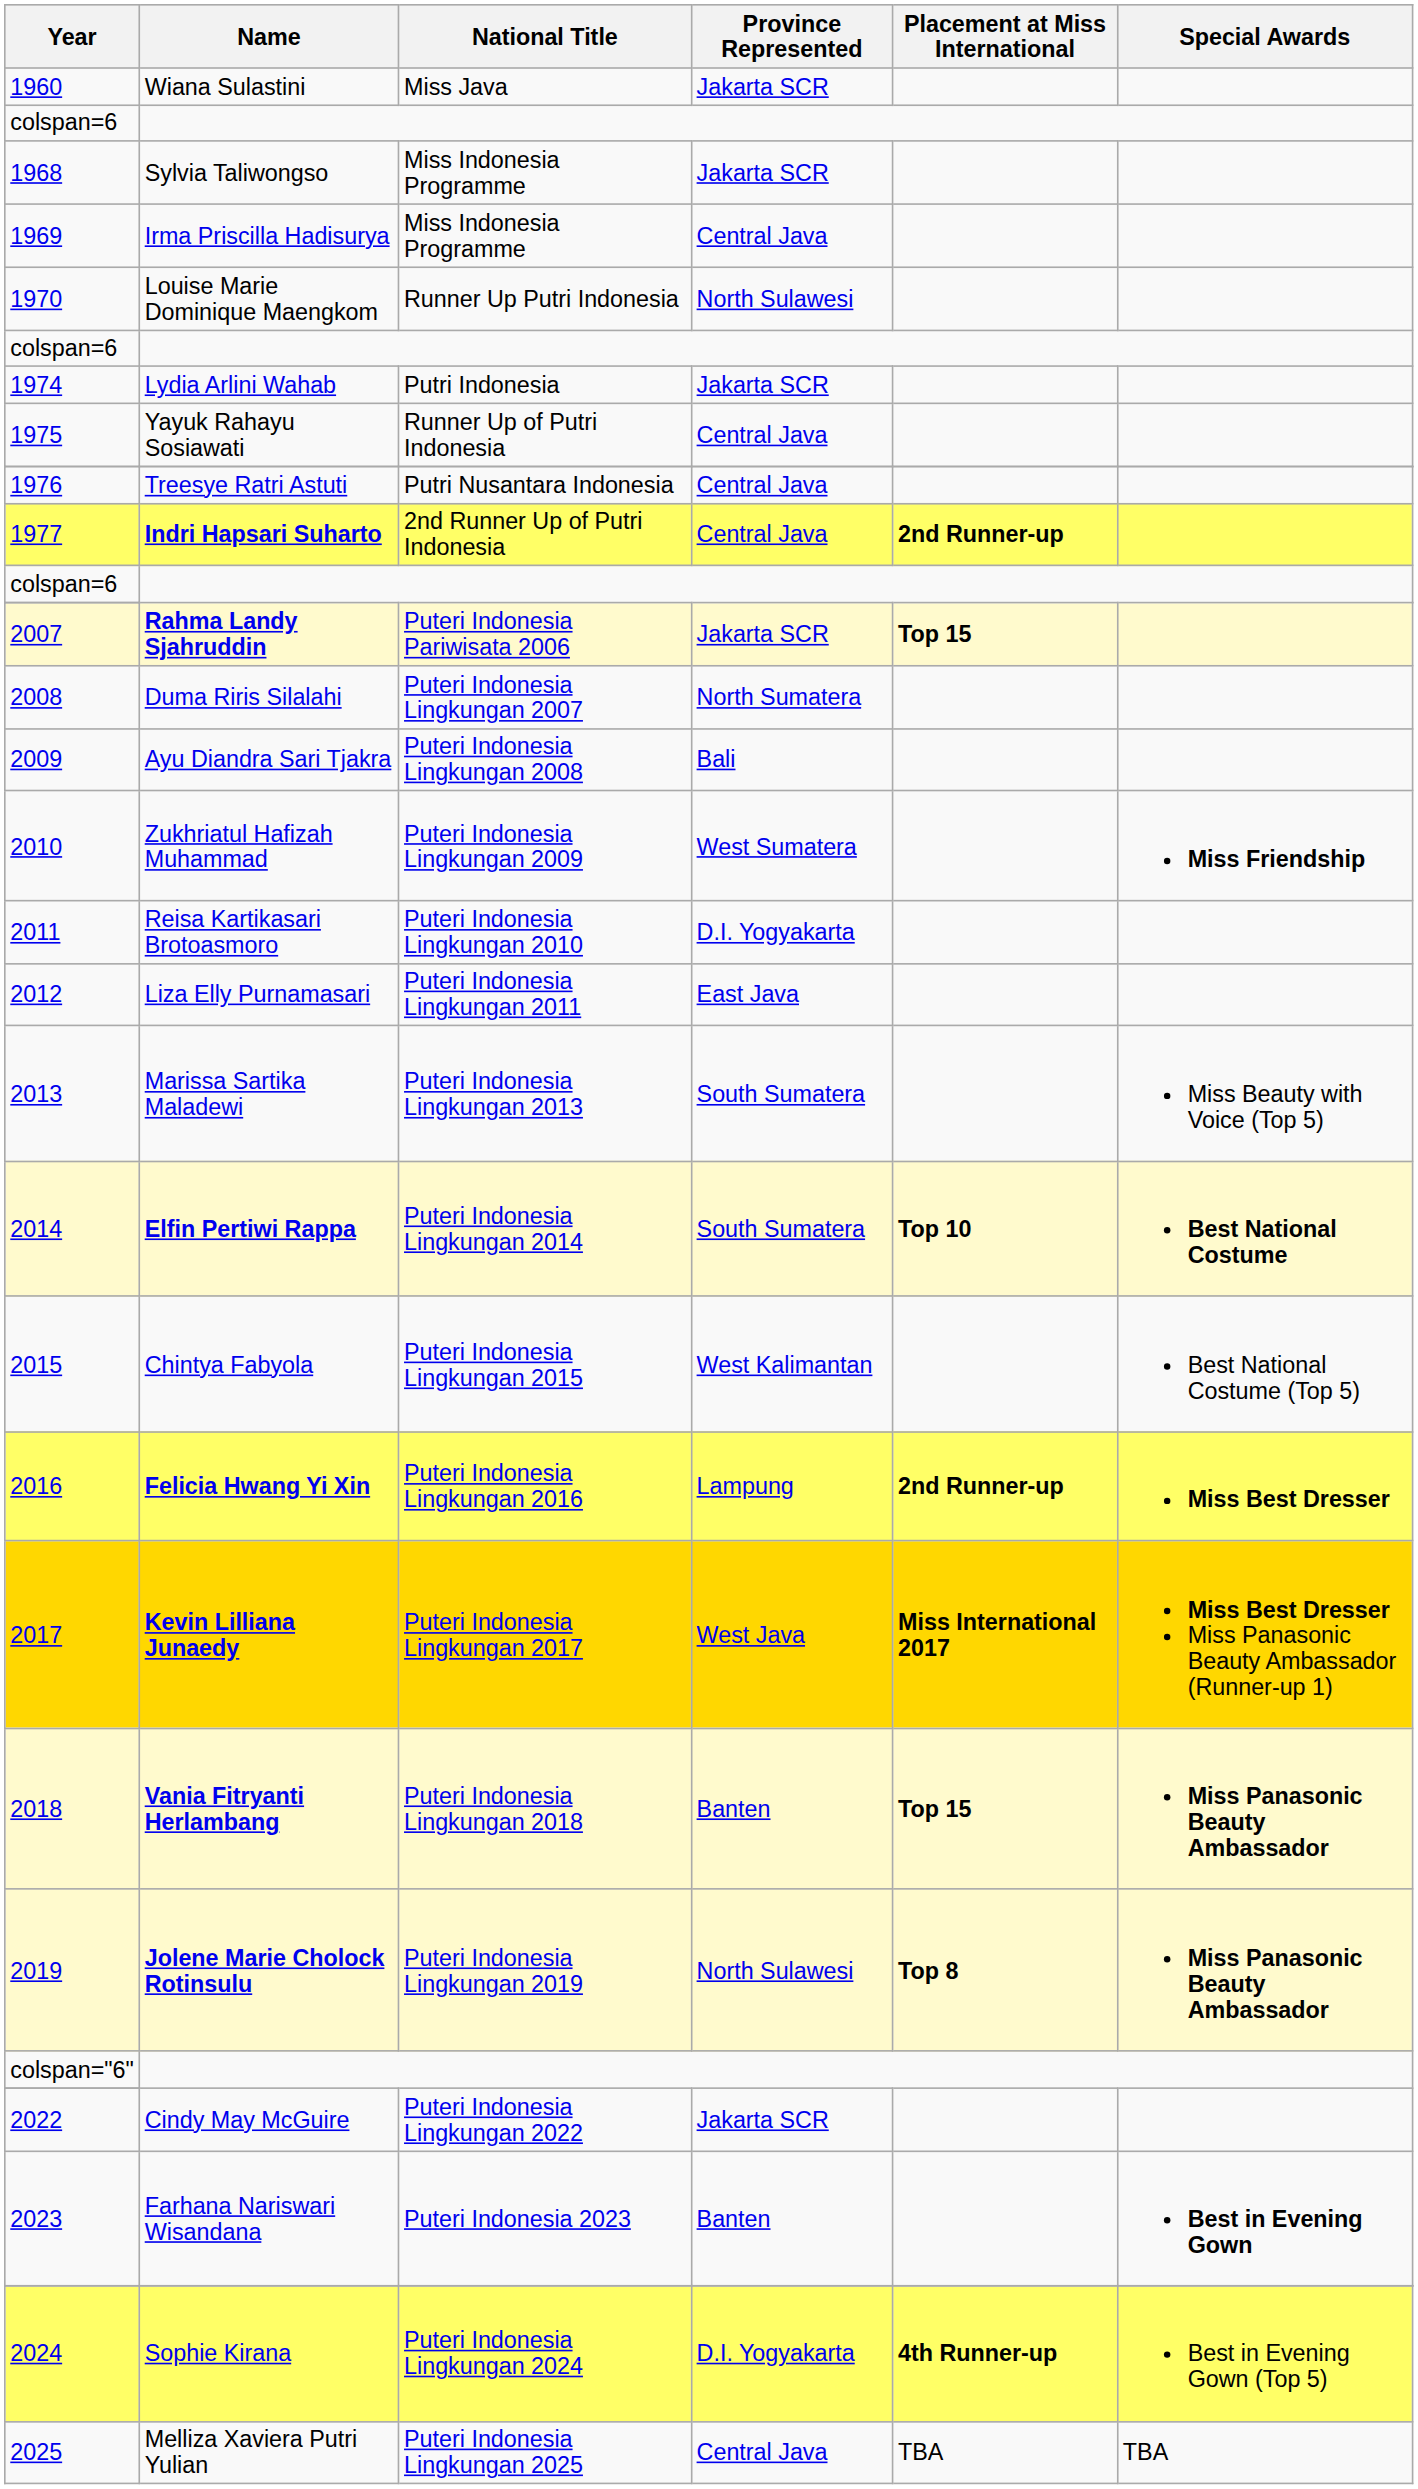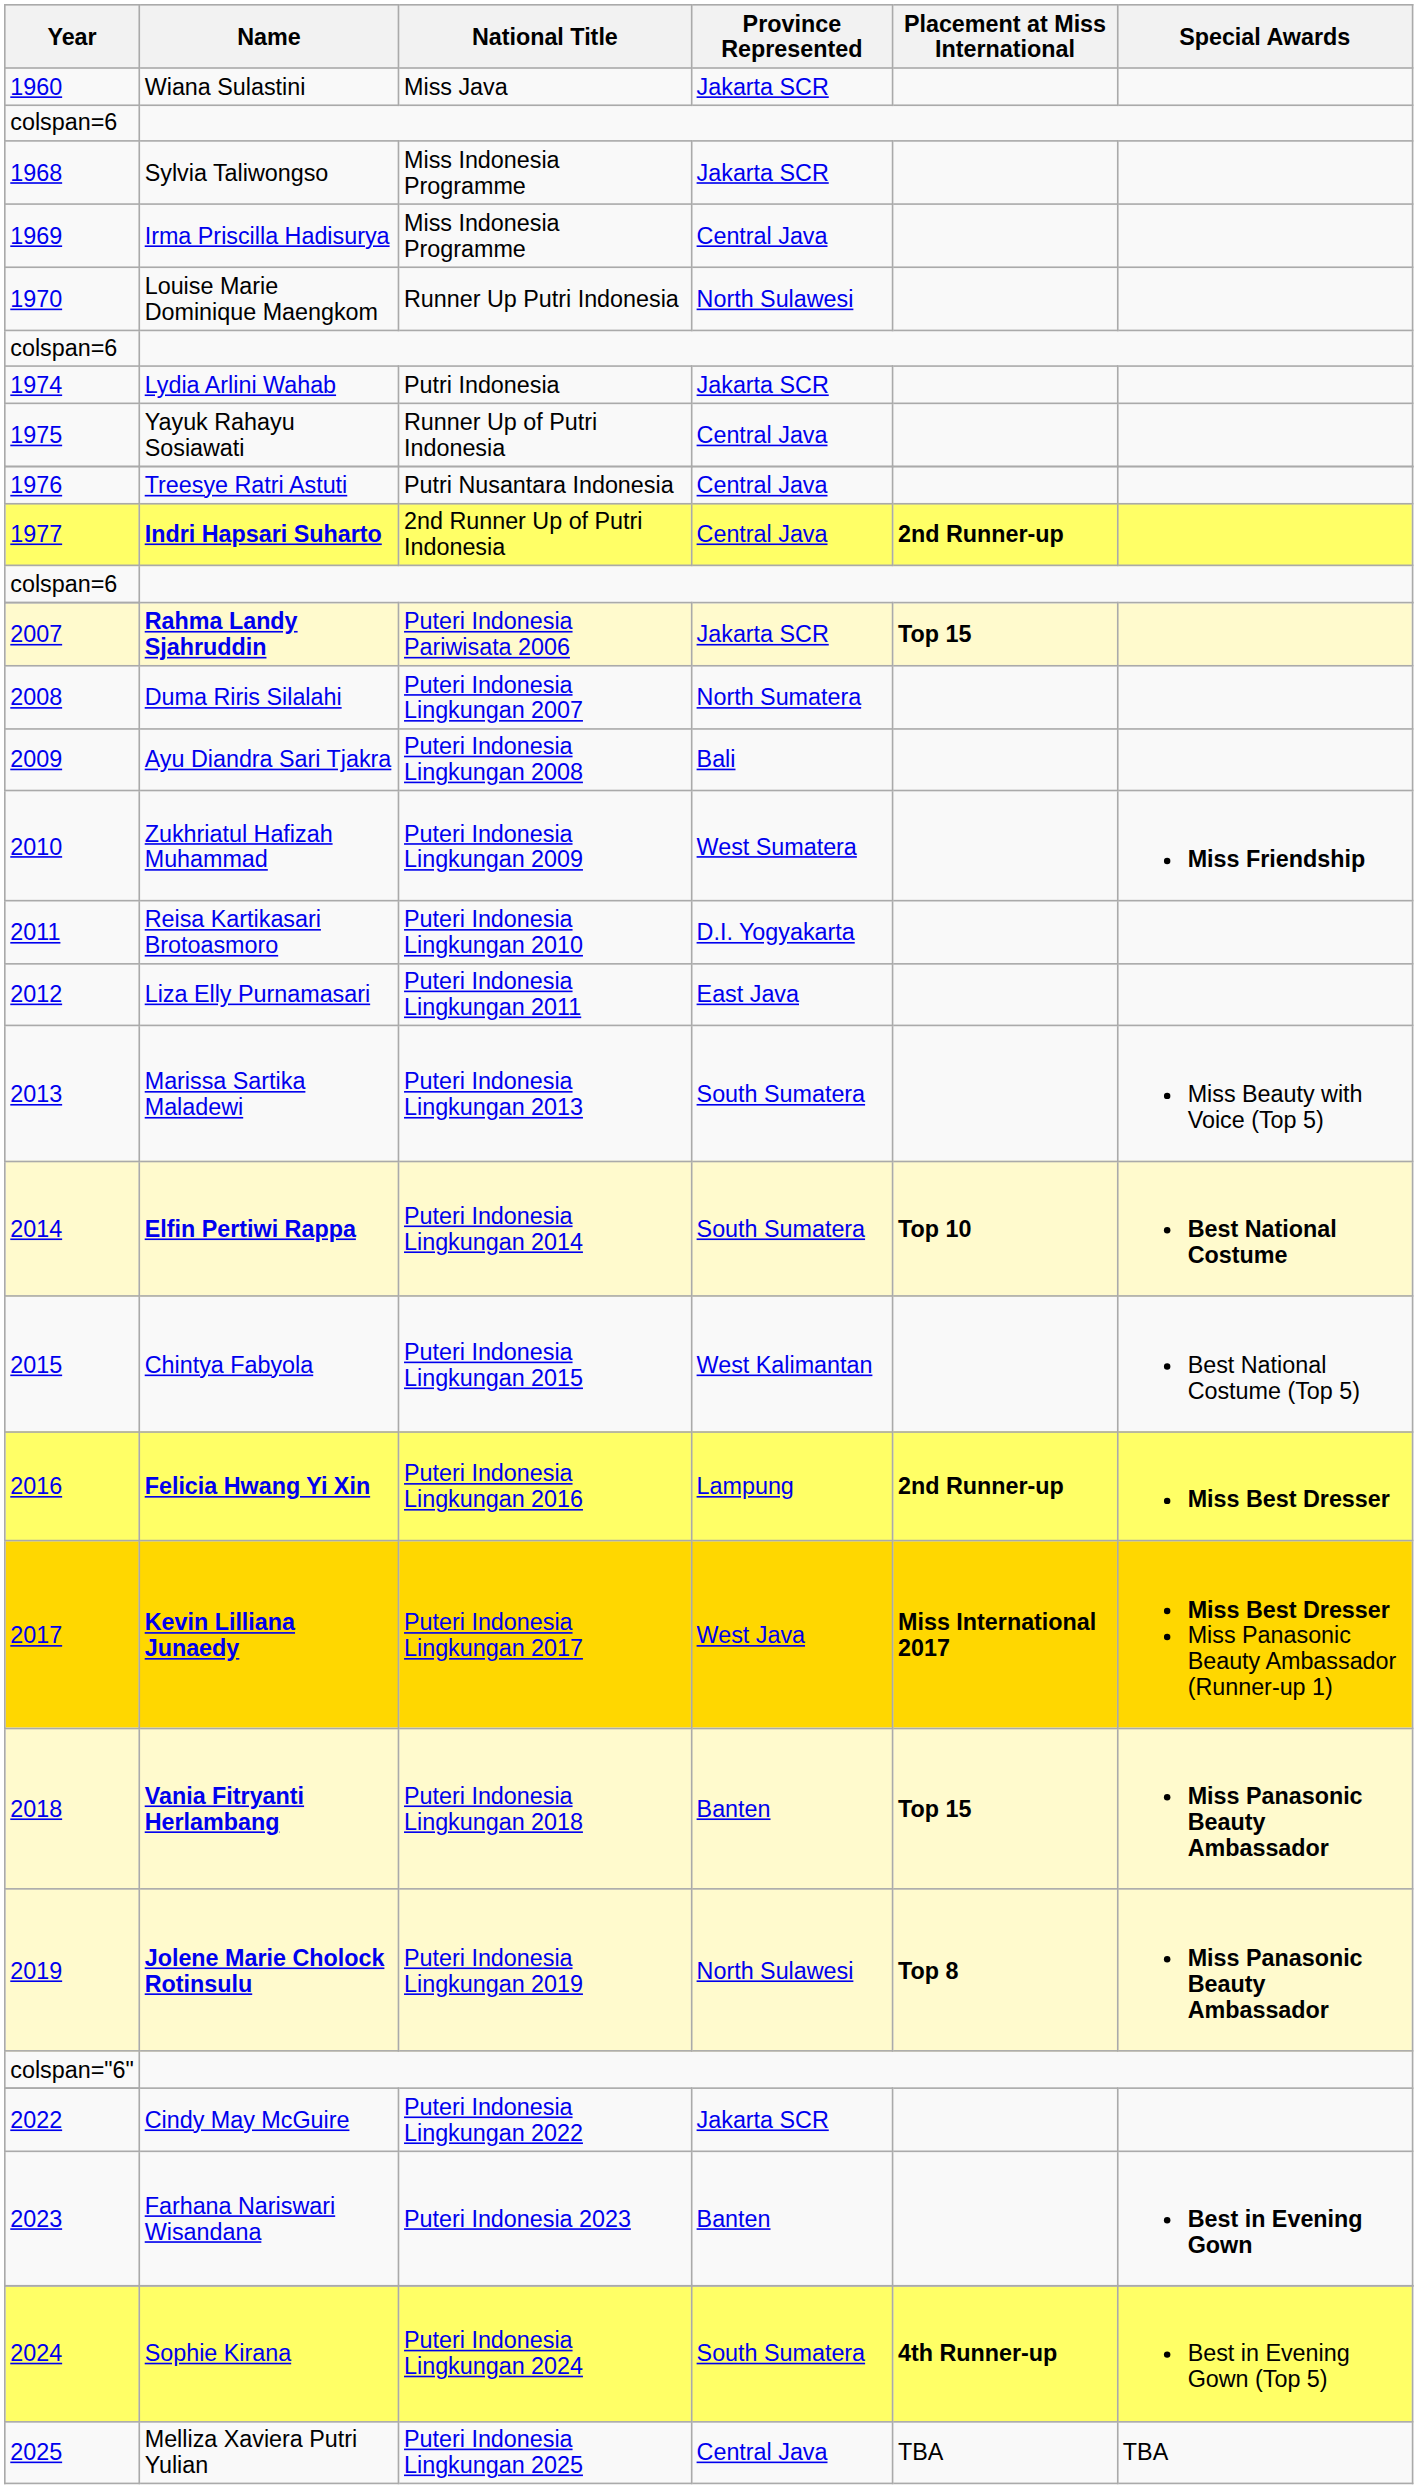(776, 2354) D.I. Yogyakarta -> (781, 2354) South Sumatera
